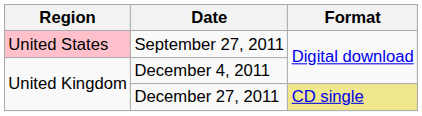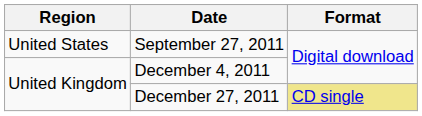(58, 44) pink background -> (58, 44) no background
